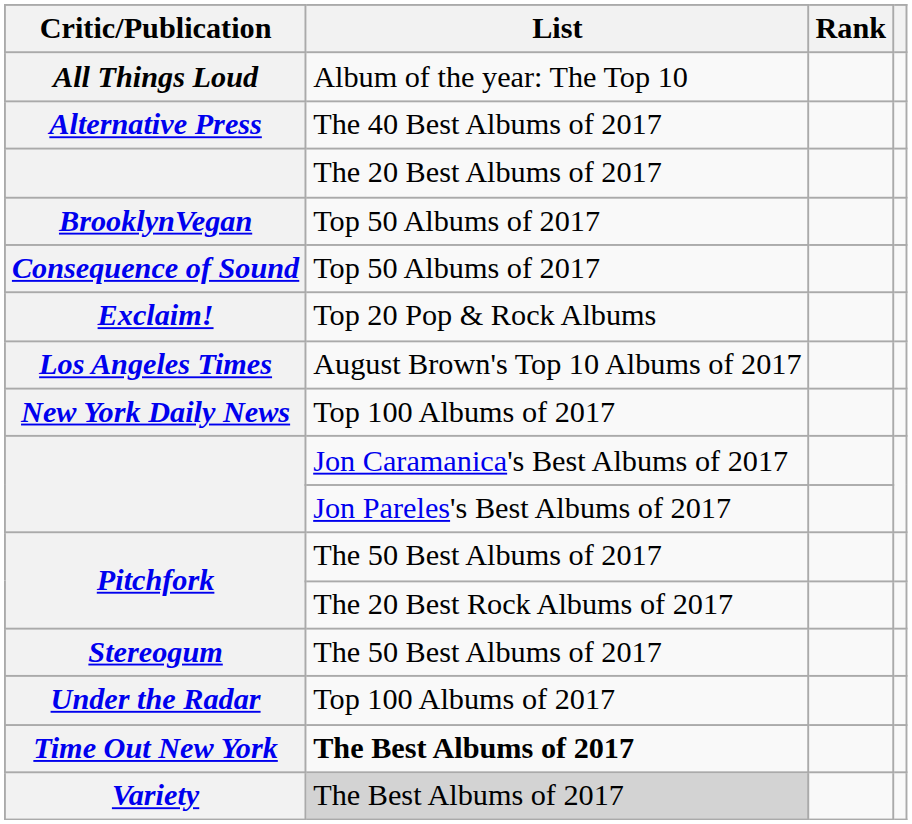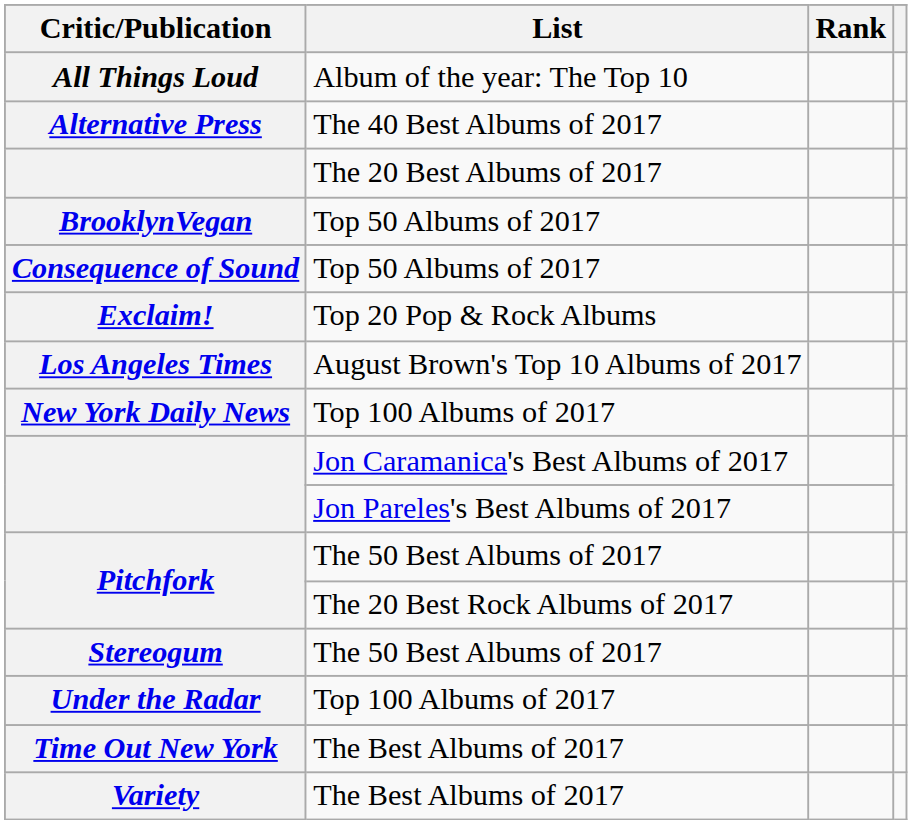(474, 747) bold -> (469, 747) normal
(469, 795) lightgrey background -> (469, 795) no background
